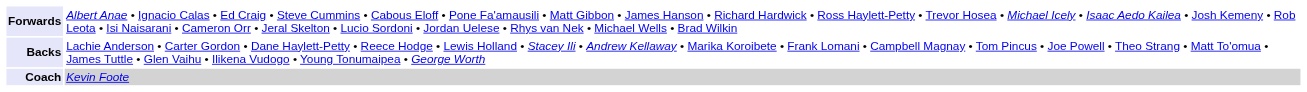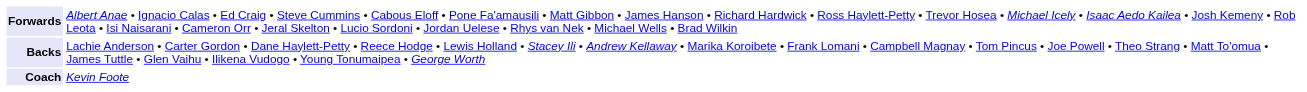(98, 77) lightgrey background -> (98, 77) no background
